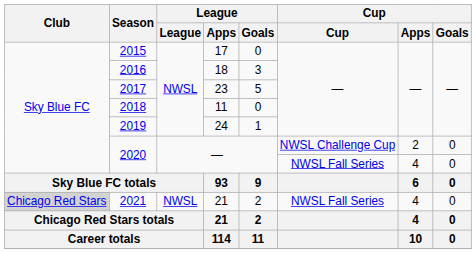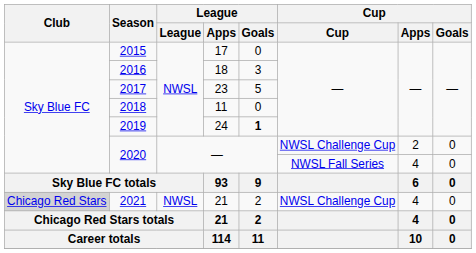(258, 126) normal -> (258, 126) bold
(338, 201) NWSL Fall Series -> (338, 201) NWSL Challenge Cup
